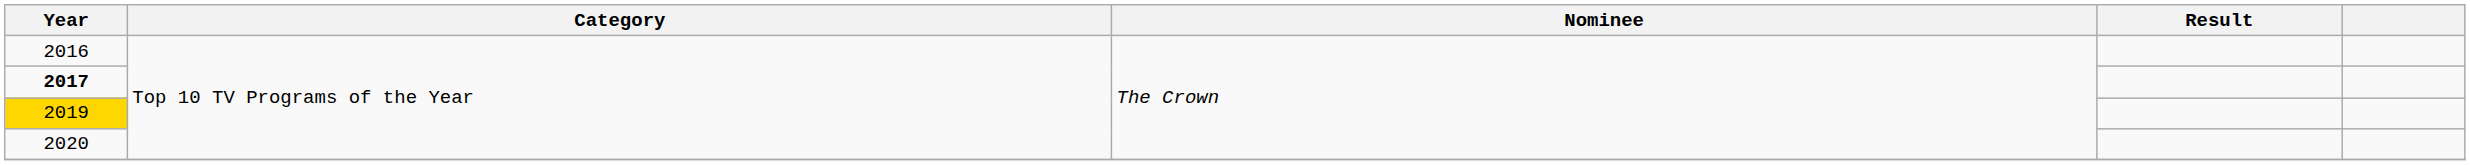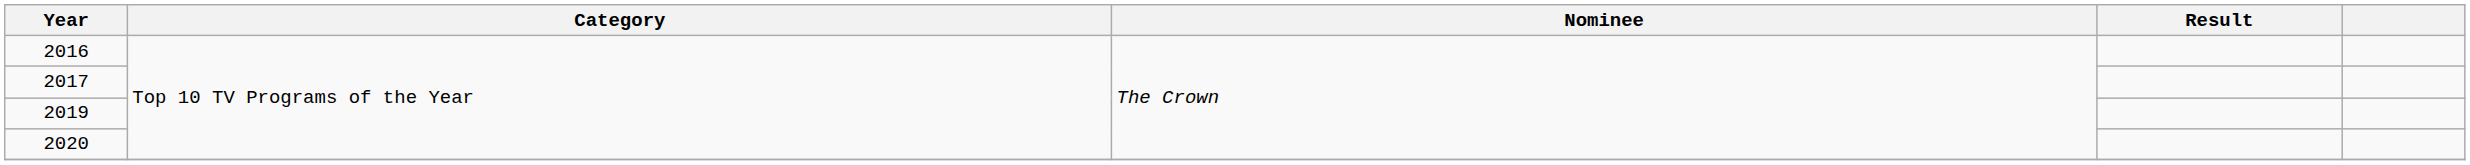(66, 82) bold -> (66, 82) normal
(66, 113) gold background -> (66, 113) no background
